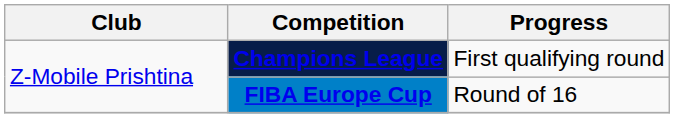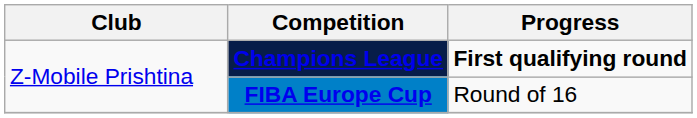(559, 58) normal -> (570, 58) bold
